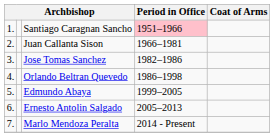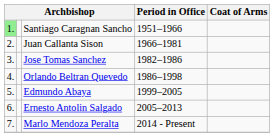(10, 28) no background -> (10, 28) lightgreen background
(159, 28) pink background -> (159, 28) no background
